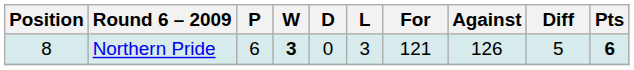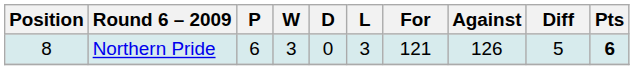(291, 49) bold -> (291, 49) normal
